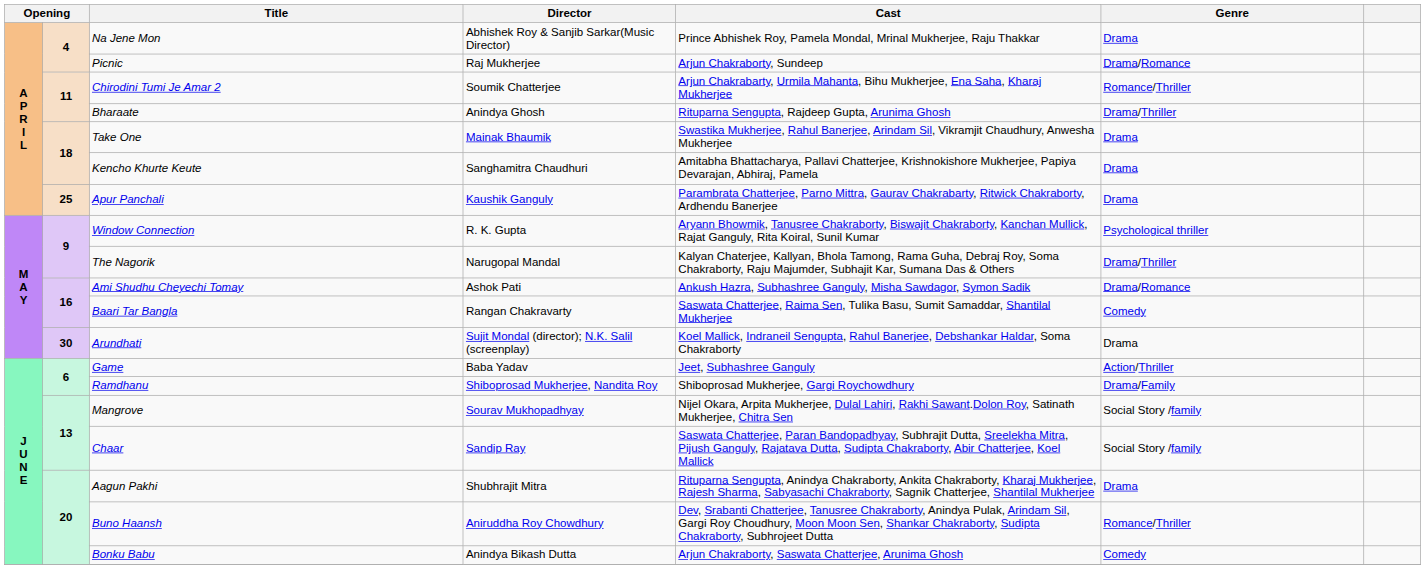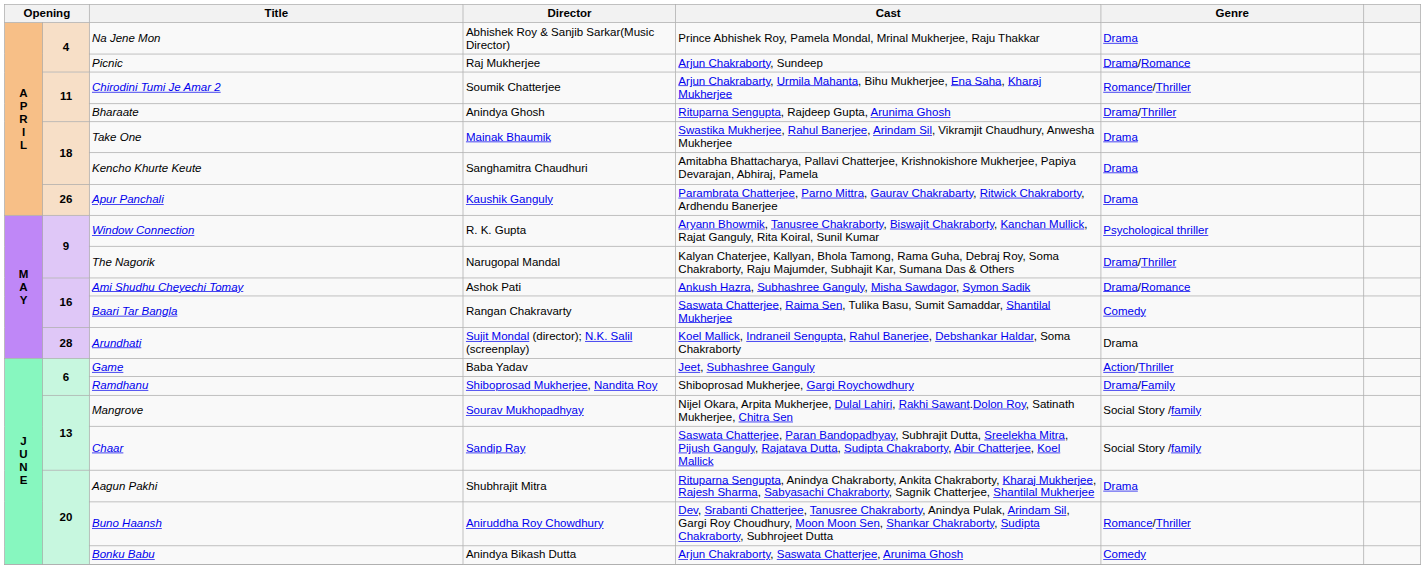(66, 199) 25 -> (66, 199) 26
(66, 343) 30 -> (66, 343) 28
